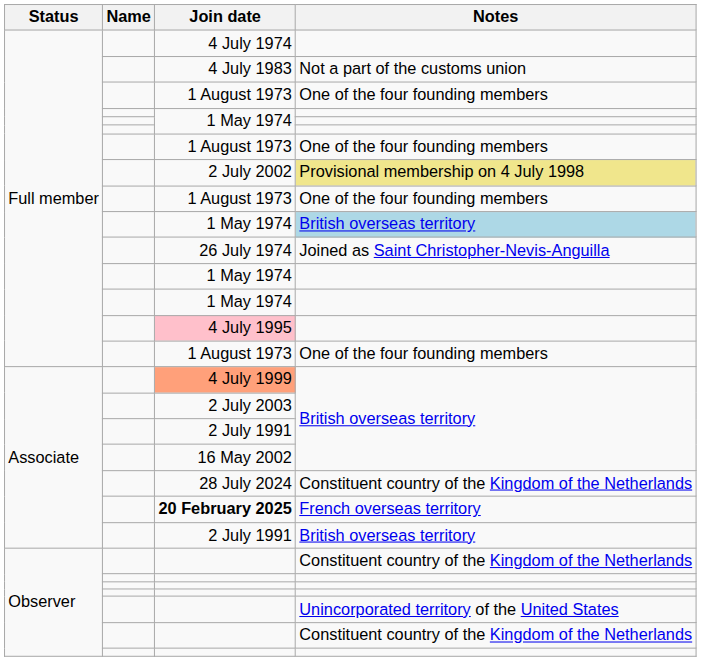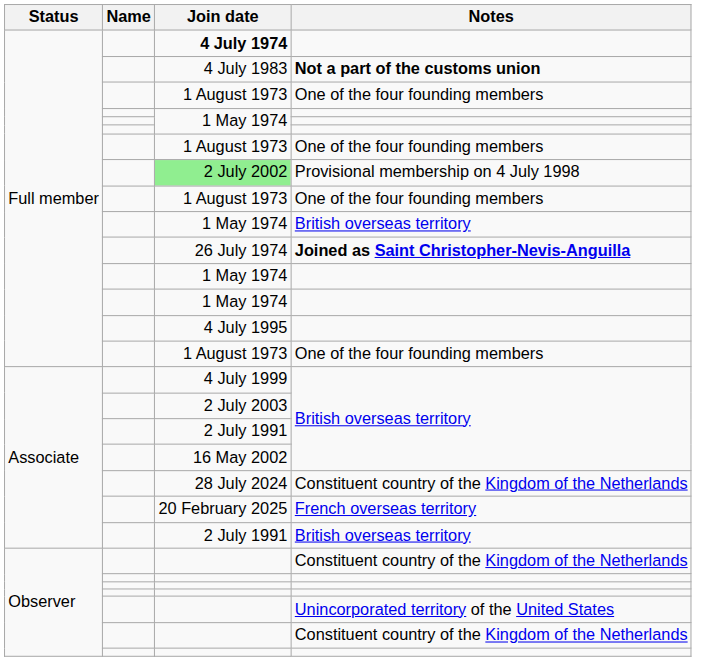(250, 43) normal -> (244, 43) bold
(413, 69) normal -> (418, 69) bold
(250, 172) no background -> (246, 172) lightgreen background
(442, 172) khaki background -> (437, 172) no background
(387, 224) lightblue background -> (383, 224) no background
(454, 250) normal -> (463, 250) bold
(250, 328) pink background -> (246, 328) no background
(250, 379) lightsalmon background -> (246, 379) no background
(225, 509) bold -> (223, 509) normal
